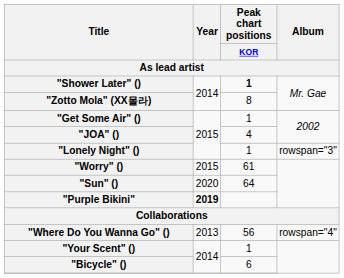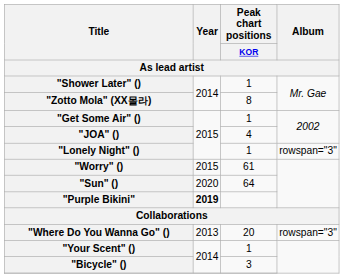(249, 84) bold -> (249, 84) normal
(249, 232) 56 -> (249, 232) 20
(308, 232) rowspan="4" -> (308, 232) rowspan="3"
(249, 264) 6 -> (249, 264) 3
